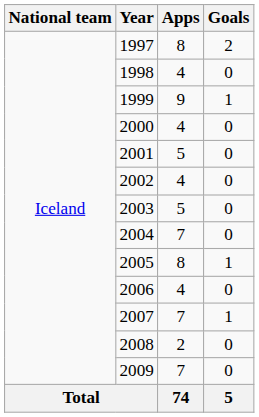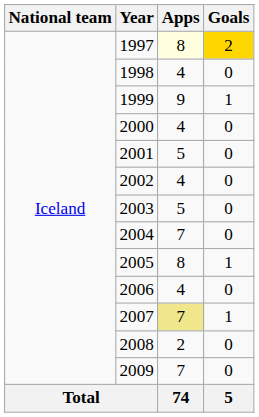(181, 45) no background -> (181, 45) lightyellow background
(229, 45) no background -> (229, 45) gold background
(181, 316) no background -> (181, 316) khaki background
